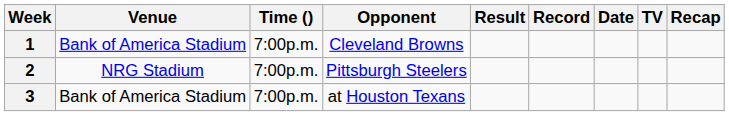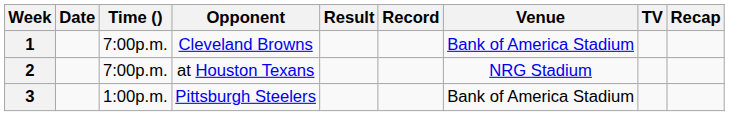columns swapped: (616, 17) <-> (153, 17)
(396, 70) Pittsburgh Steelers -> (246, 70) at Houston Texans
(286, 96) 7:00p.m. -> (135, 96) 1:00p.m.
(396, 96) at Houston Texans -> (246, 96) Pittsburgh Steelers
